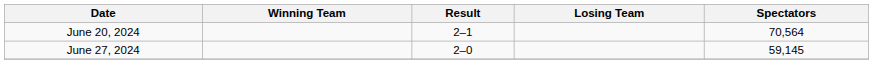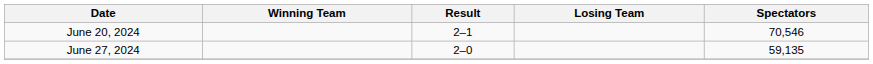(786, 31) 70,564 -> (786, 31) 70,546
(786, 50) 59,145 -> (786, 50) 59,135
